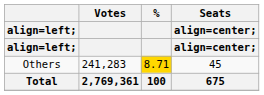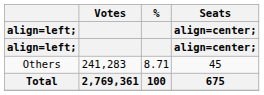(156, 64) gold background -> (156, 64) no background
